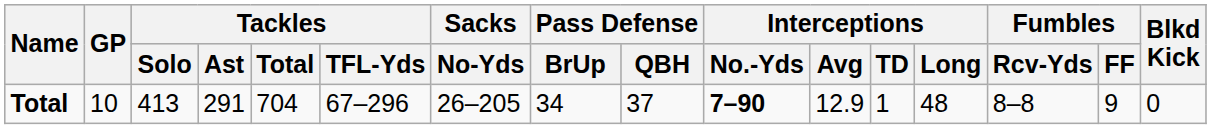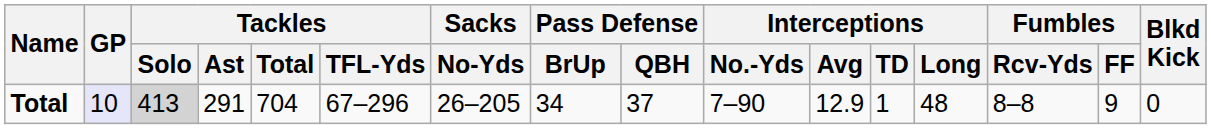(104, 103) no background -> (104, 103) lavender background
(158, 103) no background -> (158, 103) lightgrey background
(737, 103) bold -> (737, 103) normal
